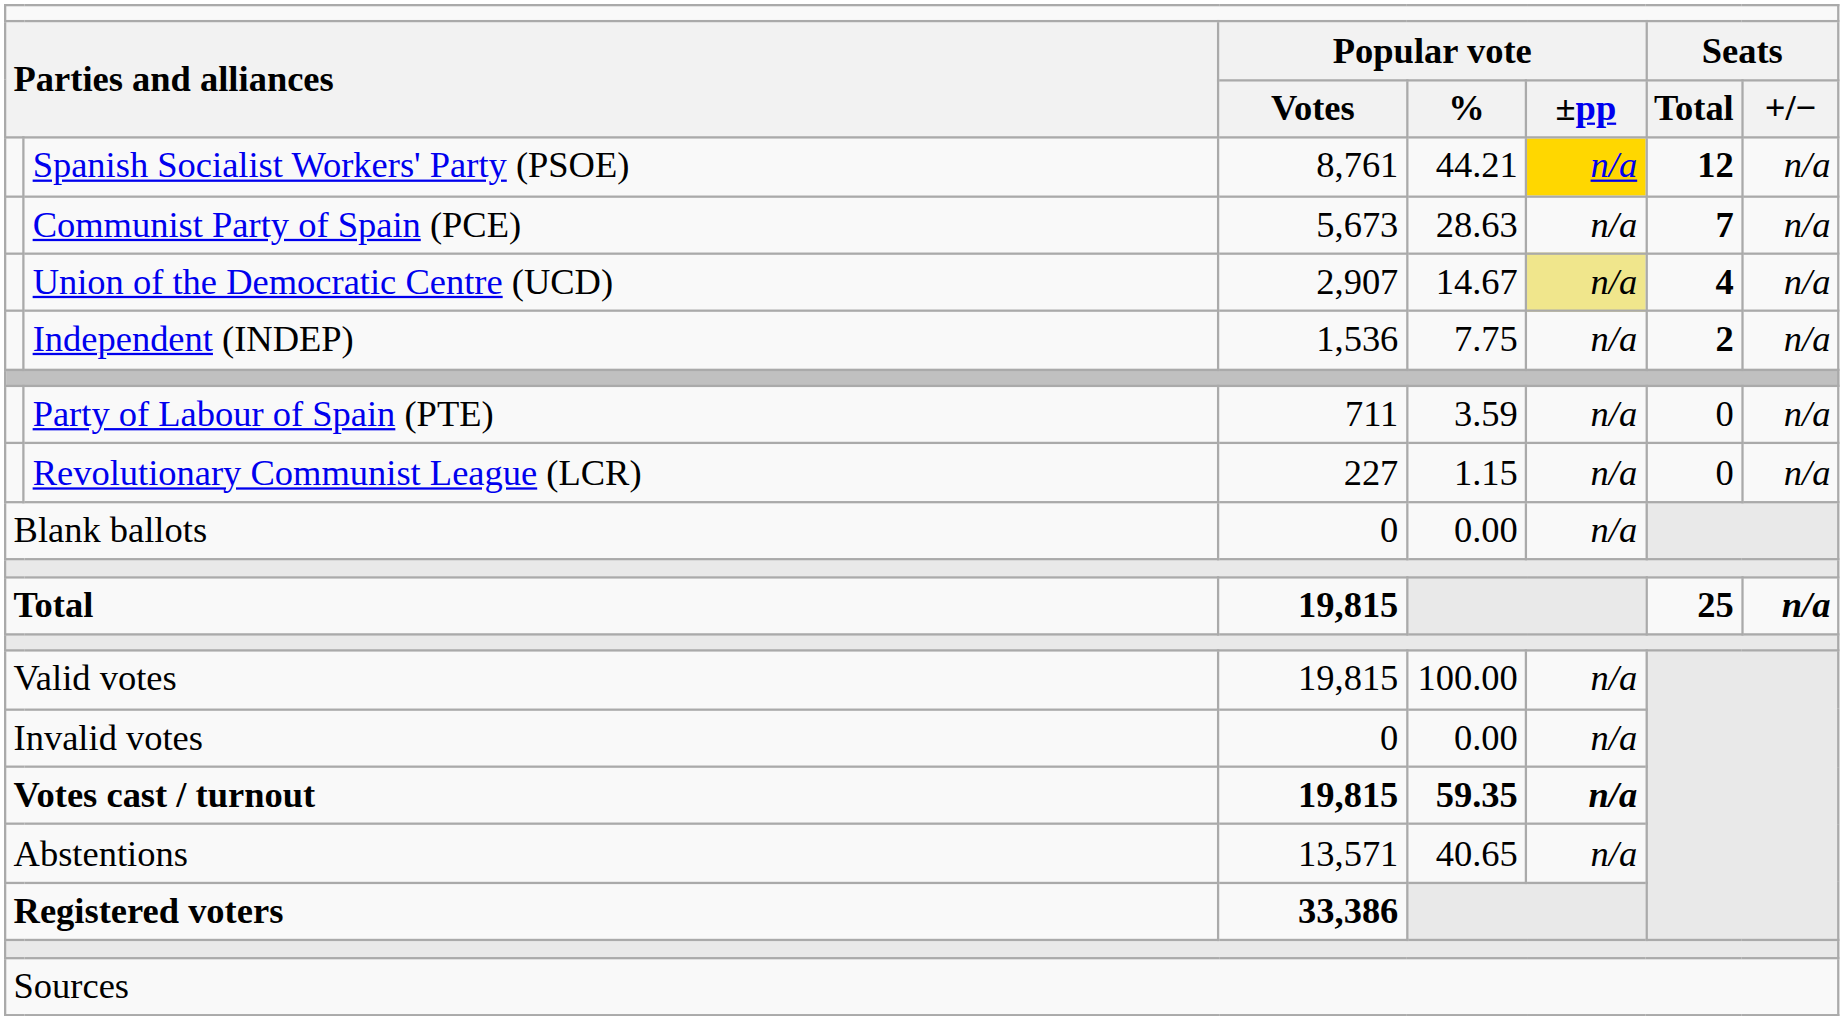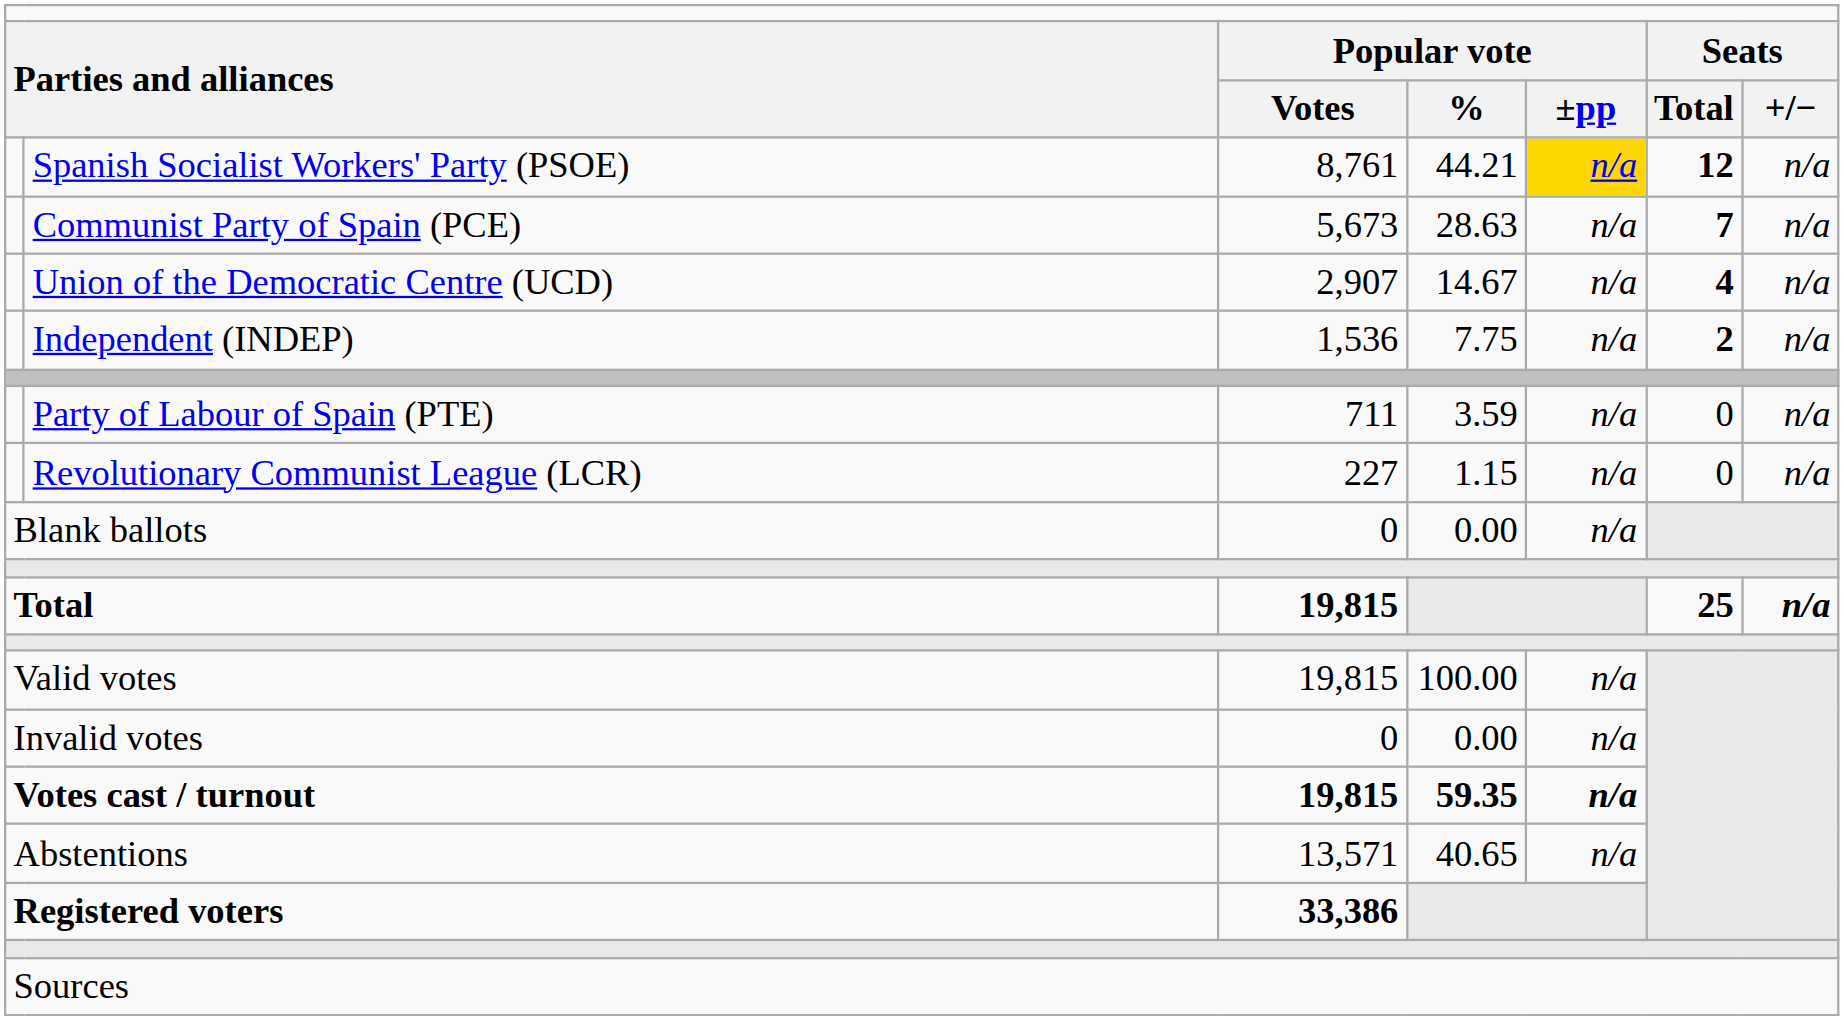(1614, 281) khaki background -> (1614, 281) no background
